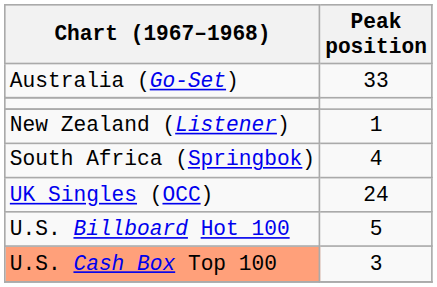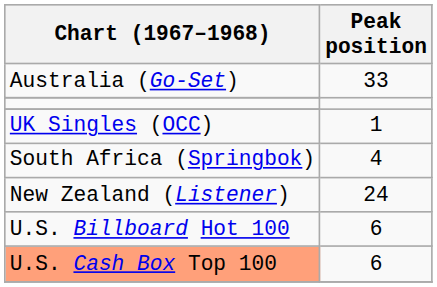(150, 126) New Zealand (Listener) -> (112, 126) UK Singles (OCC)
(112, 195) UK Singles (OCC) -> (150, 195) New Zealand (Listener)
(376, 229) 5 -> (376, 229) 6
(376, 264) 3 -> (376, 264) 6
